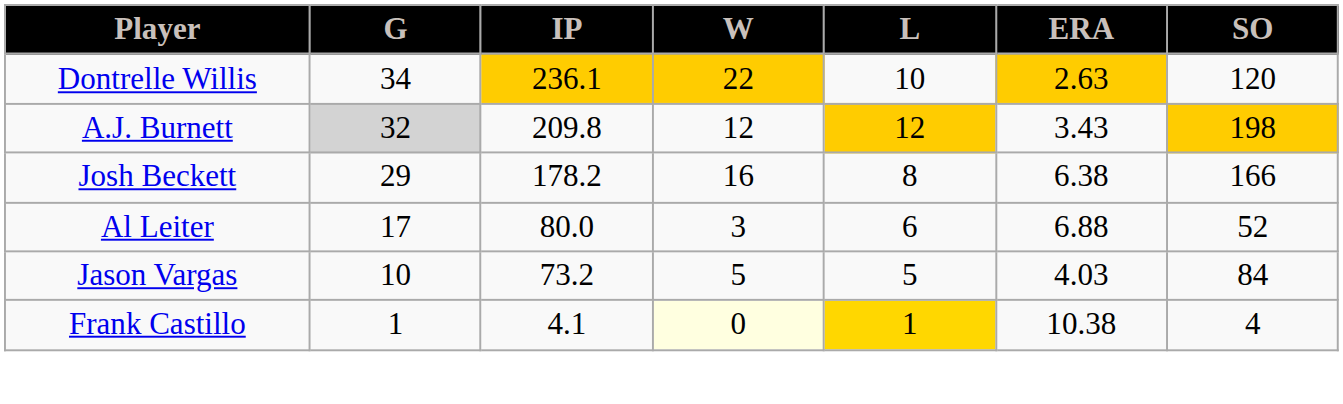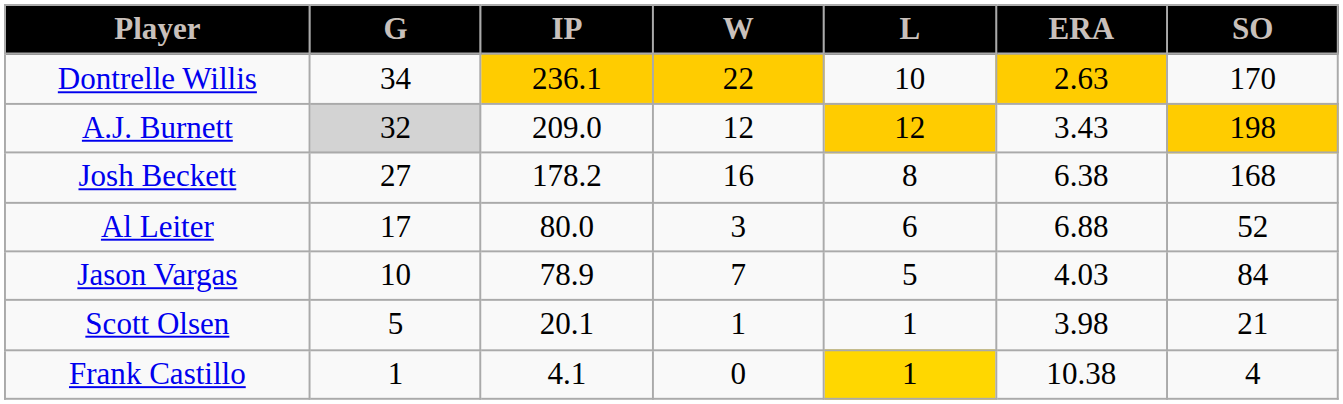(1253, 78) 120 -> (1253, 78) 170
(567, 127) 209.8 -> (567, 127) 209.0
(395, 176) 29 -> (395, 176) 27
(1253, 176) 166 -> (1253, 176) 168
(567, 275) 73.2 -> (567, 275) 78.9
(738, 275) 5 -> (738, 275) 7
+ row: (157, 324)
(738, 324) lightyellow background -> (738, 373) no background
